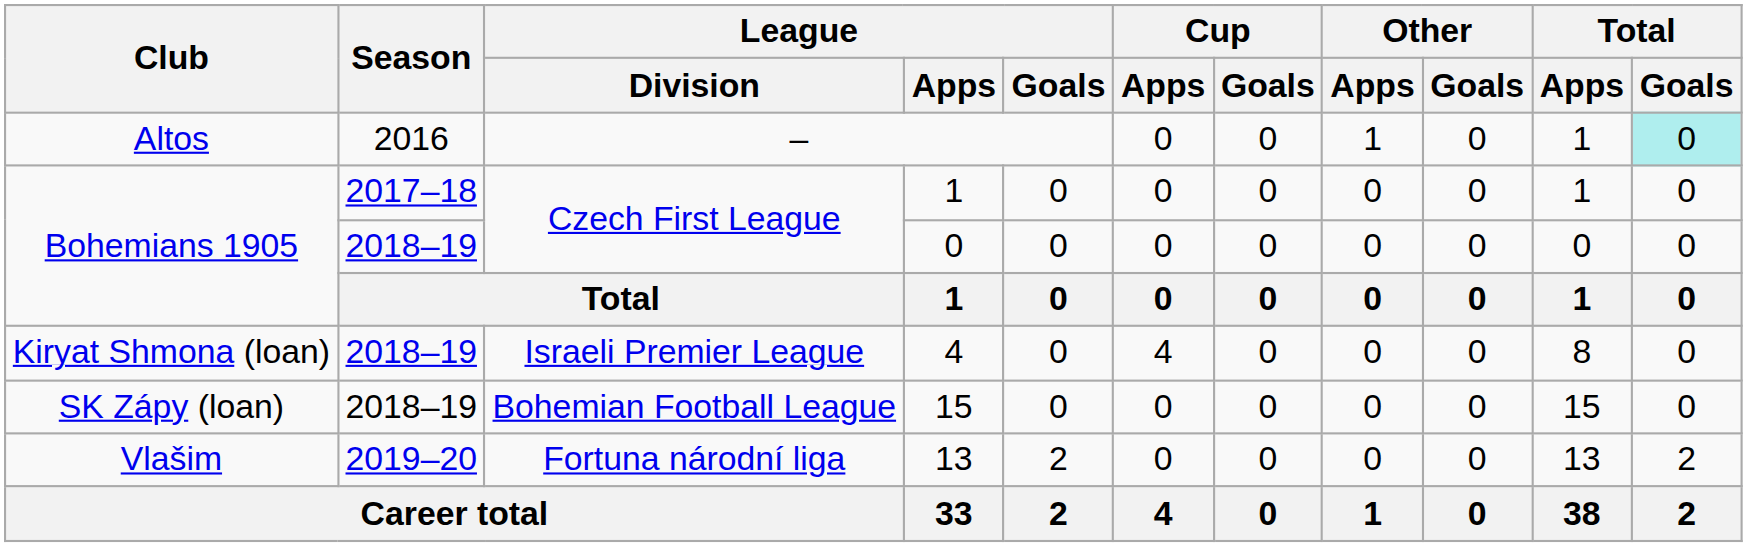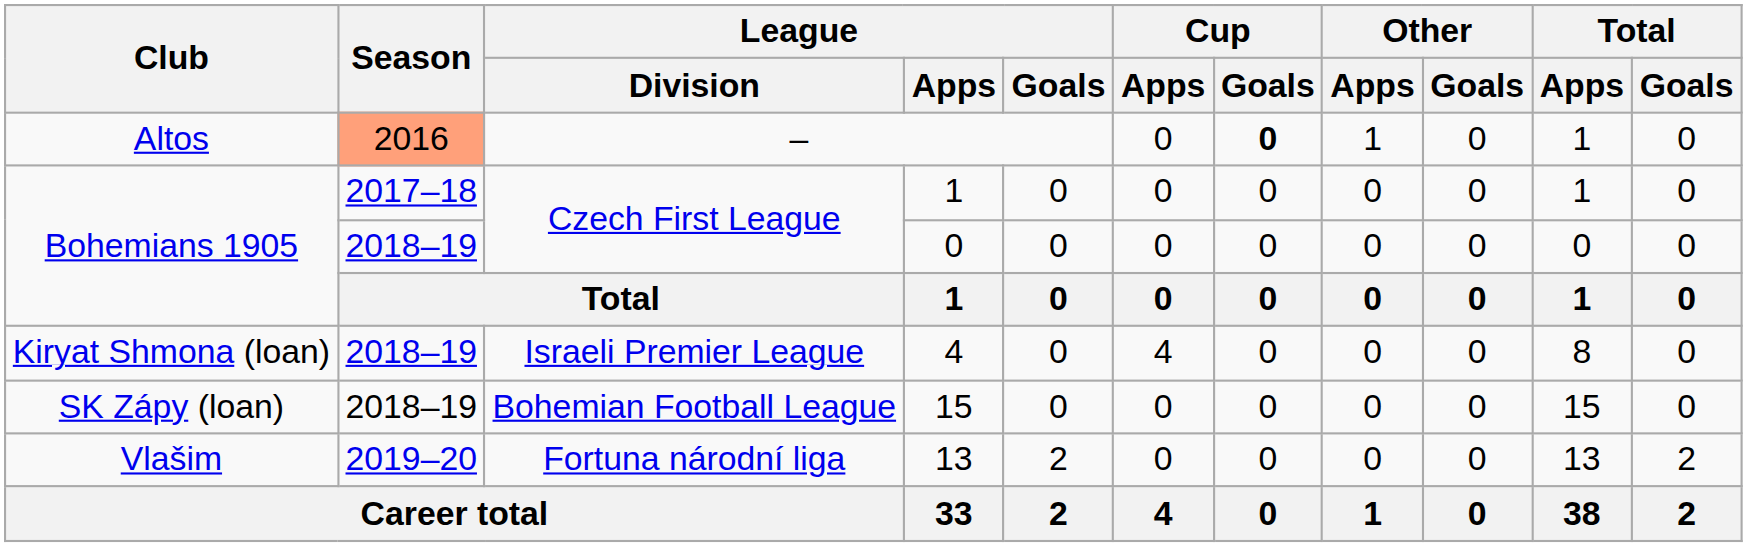(411, 138) no background -> (411, 138) lightsalmon background
(1268, 138) normal -> (1268, 138) bold
(1687, 138) paleturquoise background -> (1687, 138) no background
